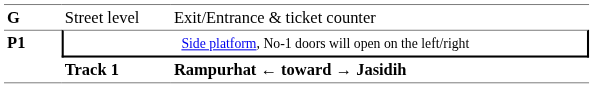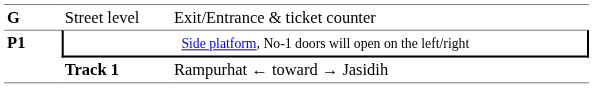(290, 69) bold -> (281, 69) normal
